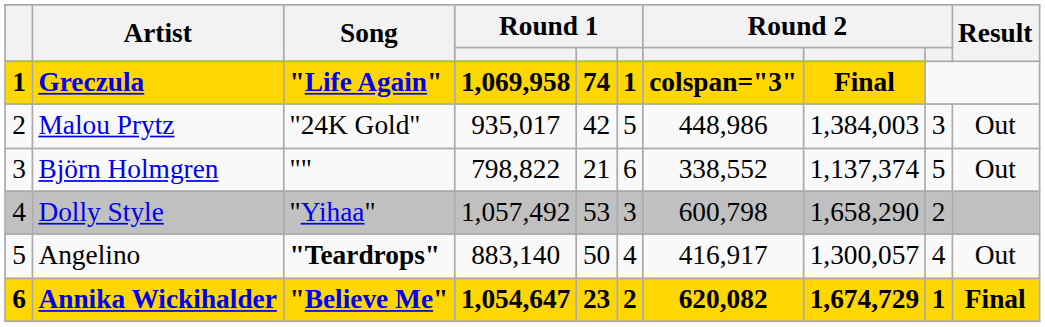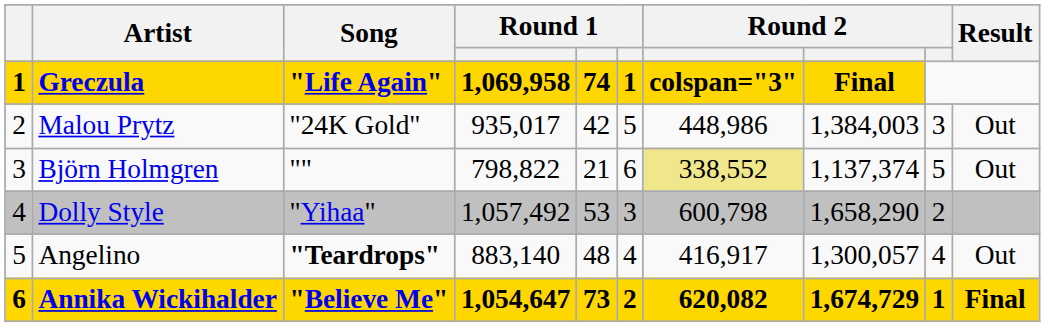(723, 168) no background -> (723, 168) khaki background
(597, 255) 50 -> (597, 255) 48
(597, 299) 23 -> (597, 299) 73
